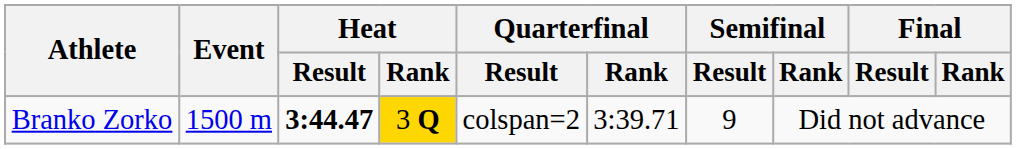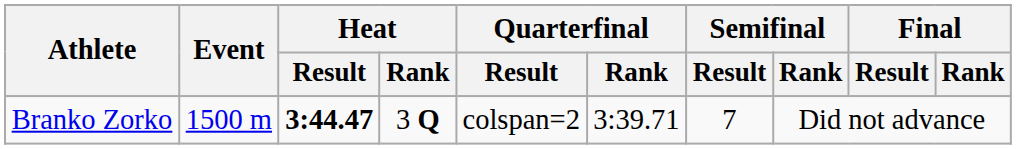(418, 119) gold background -> (418, 119) no background
(729, 119) 9 -> (729, 119) 7
